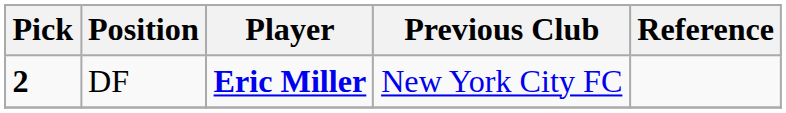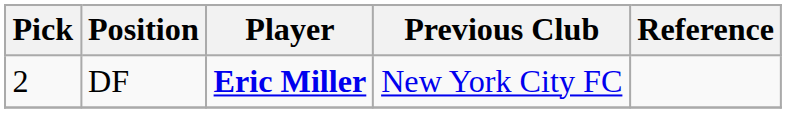(20, 81) bold -> (20, 81) normal
